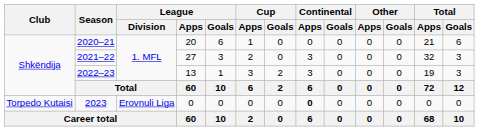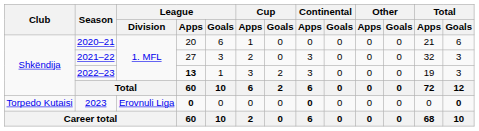(191, 73) normal -> (191, 73) bold
(191, 103) normal -> (191, 103) bold
(459, 103) normal -> (459, 103) bold
